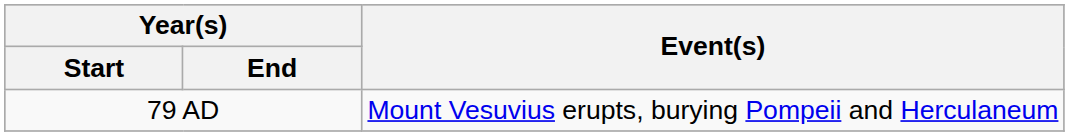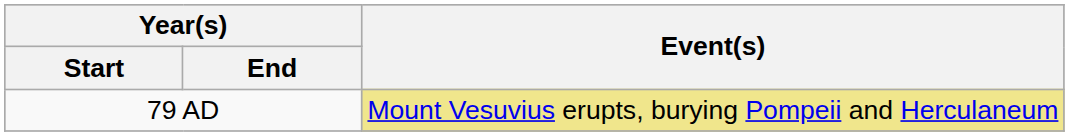(713, 109) no background -> (713, 109) khaki background
